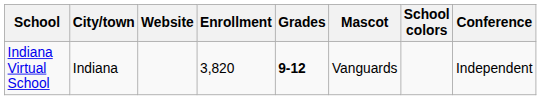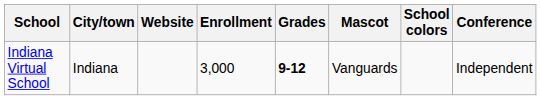(217, 68) 3,820 -> (217, 68) 3,000
